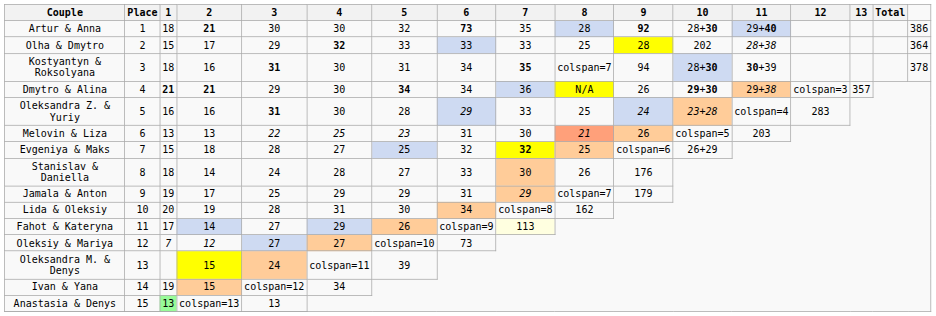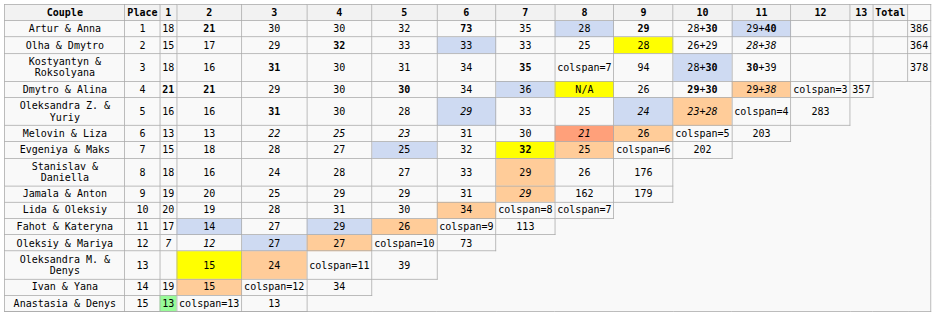(643, 29) 92 -> (643, 29) 29
(702, 45) 202 -> (702, 45) 26+29
(404, 89) 34 -> (404, 89) 30
(702, 150) 26+29 -> (702, 150) 202
(209, 172) 14 -> (209, 172) 16
(525, 172) 30 -> (525, 172) 29
(209, 194) 17 -> (209, 194) 20
(584, 194) colspan=7 -> (584, 194) 162
(584, 210) 162 -> (584, 210) colspan=7
(525, 227) lightyellow background -> (525, 227) no background
